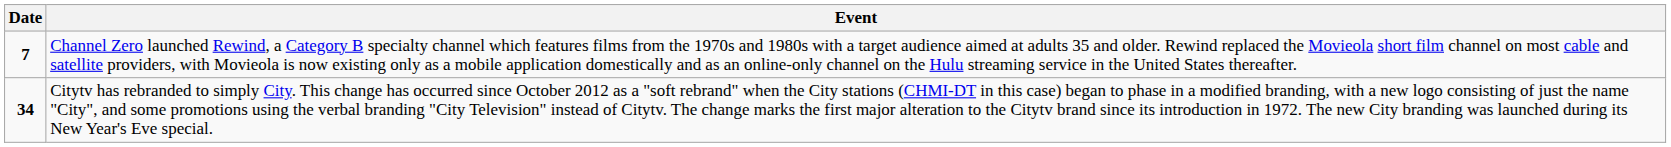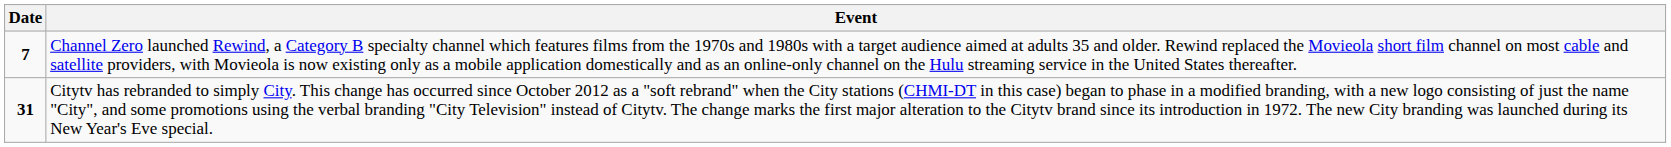(25, 109) 34 -> (25, 109) 31
